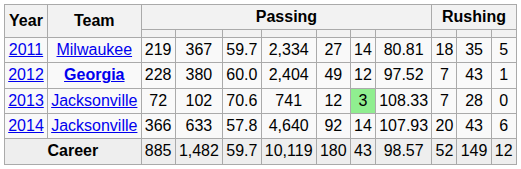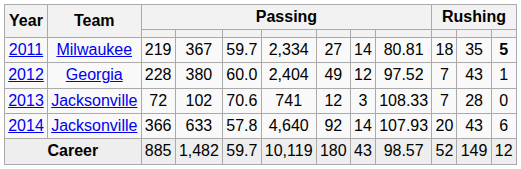(504, 49) normal -> (504, 49) bold
(94, 75) bold -> (94, 75) normal
(363, 100) lightgreen background -> (363, 100) no background
